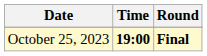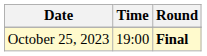(133, 39) bold -> (133, 39) normal
